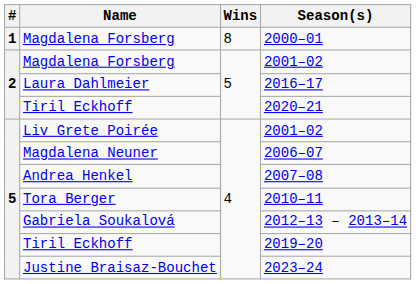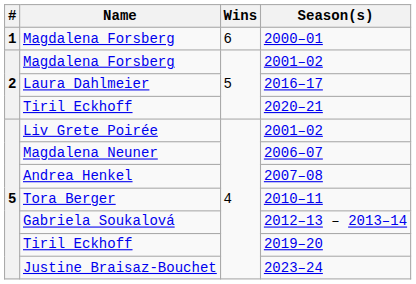(228, 39) 8 -> (228, 39) 6
